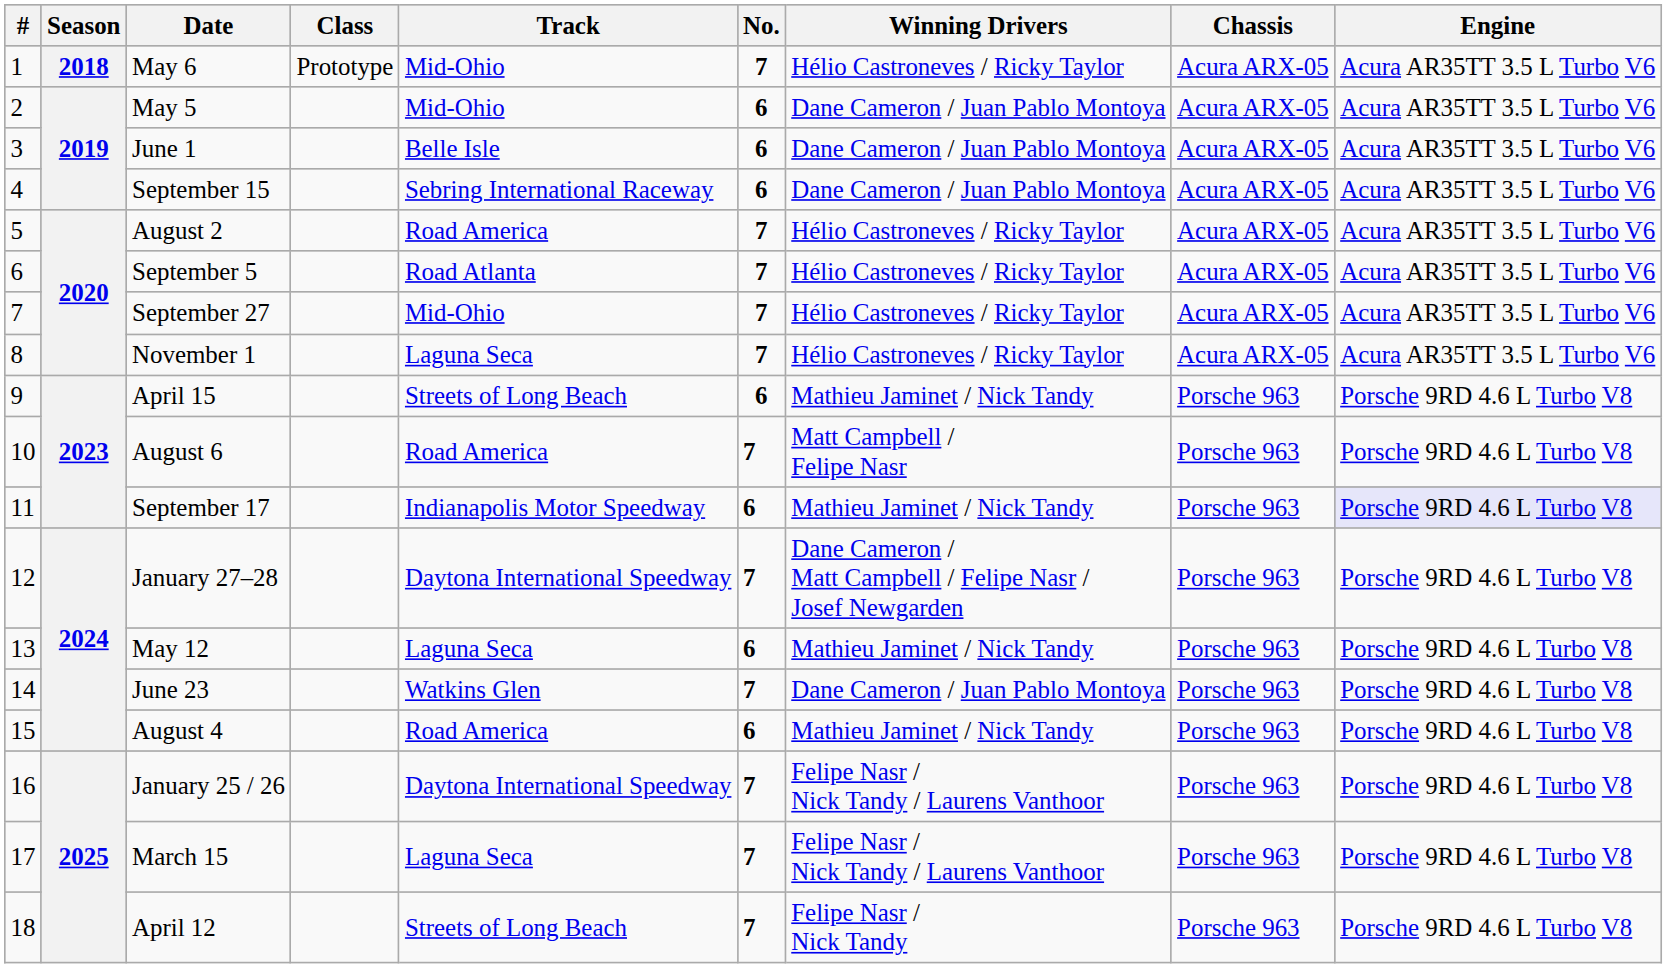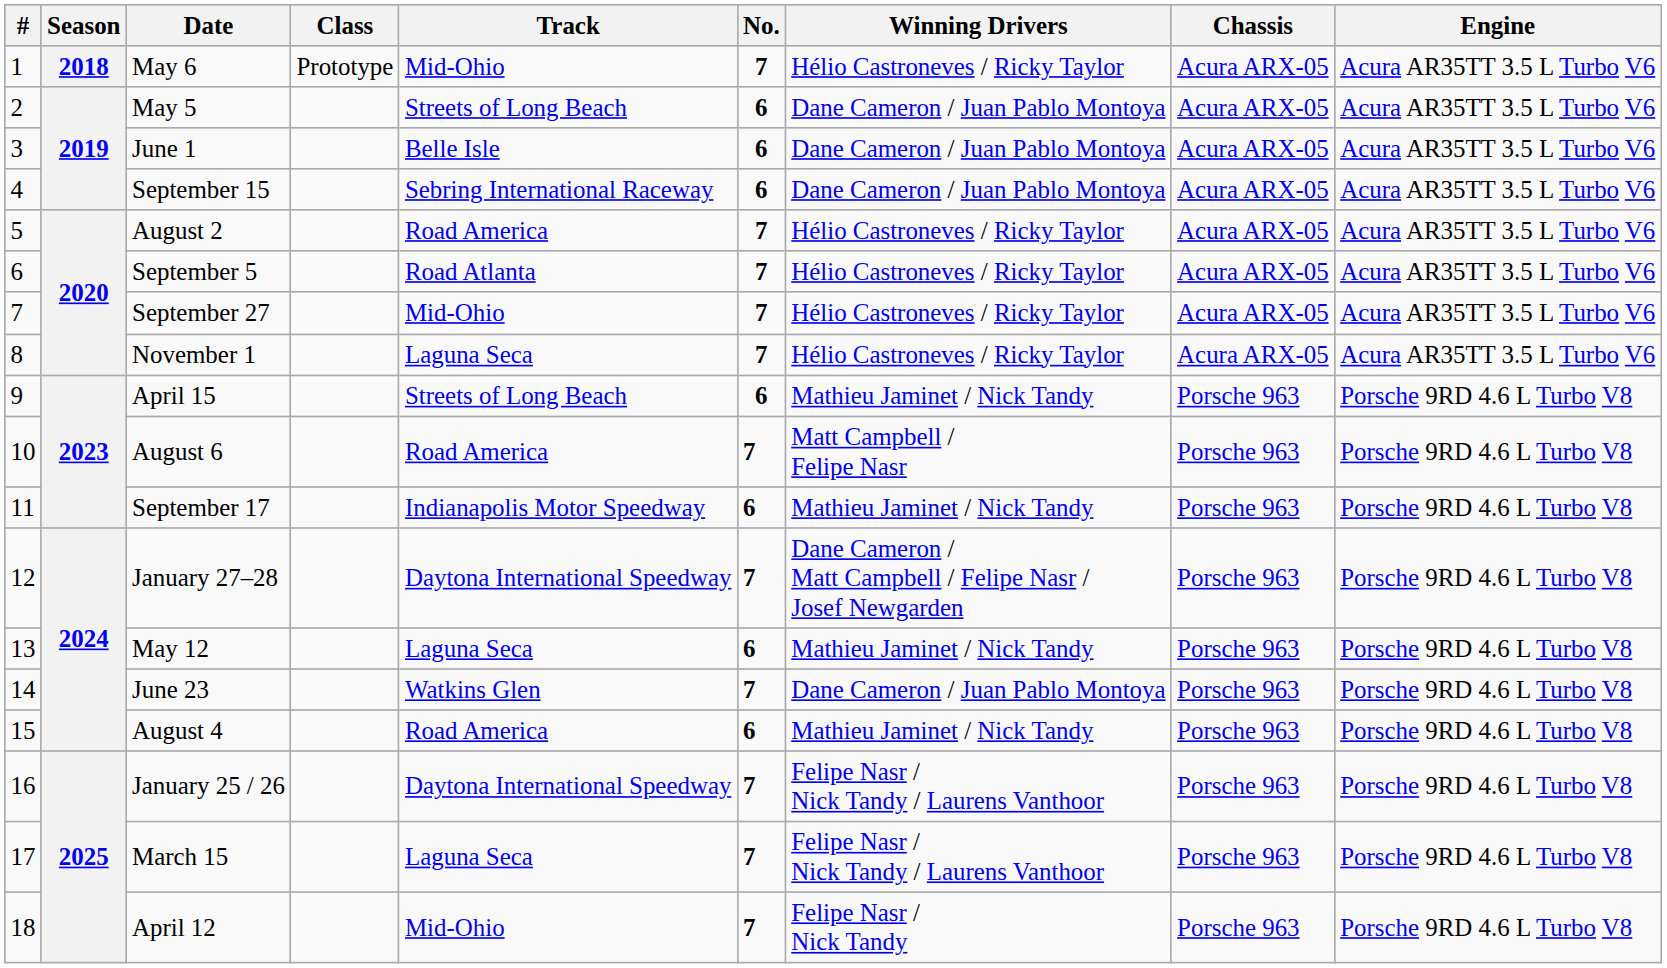(455, 107) Mid-Ohio -> (516, 107) Streets of Long Beach
(1486, 506) lavender background -> (1486, 506) no background
(516, 927) Streets of Long Beach -> (455, 927) Mid-Ohio
